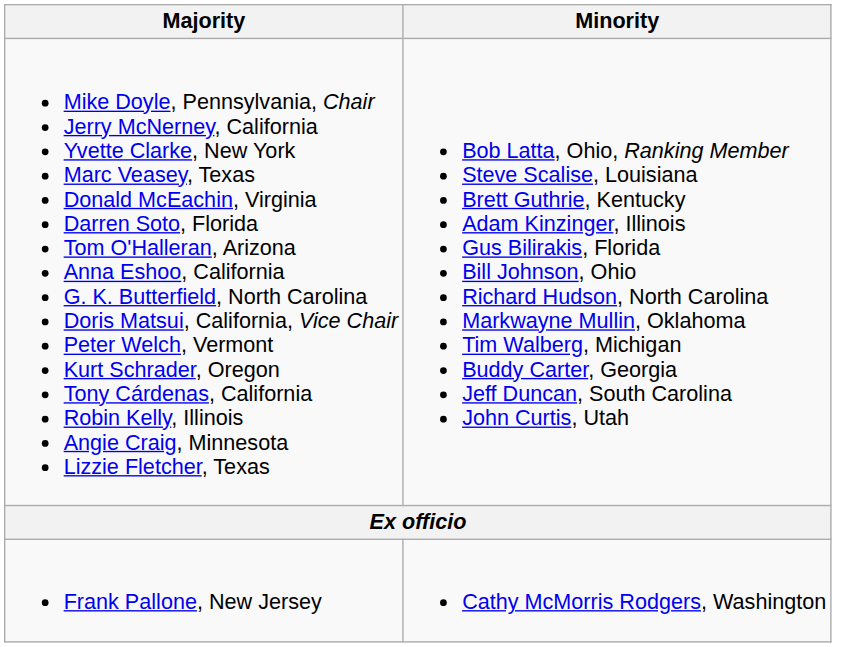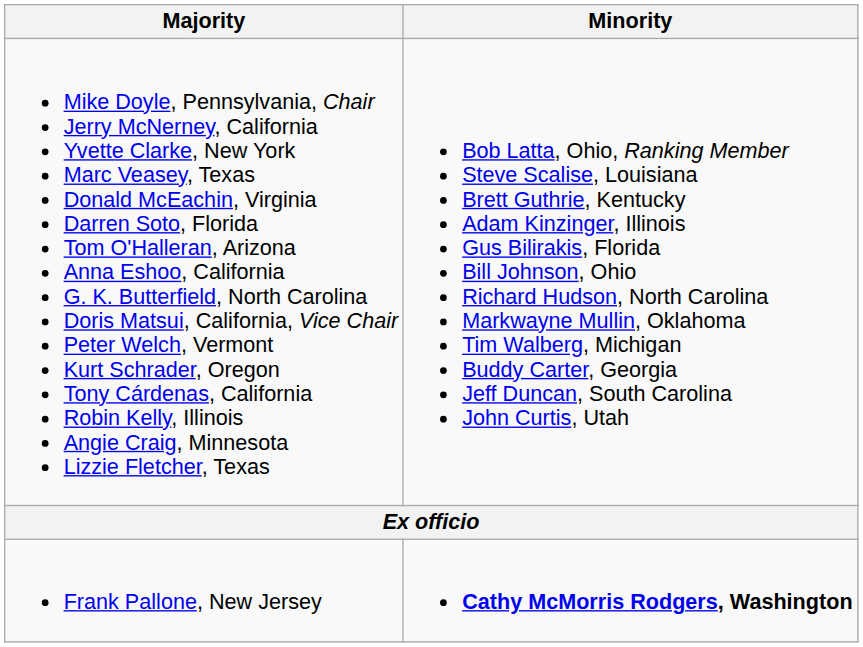(617, 602) normal -> (630, 602) bold
